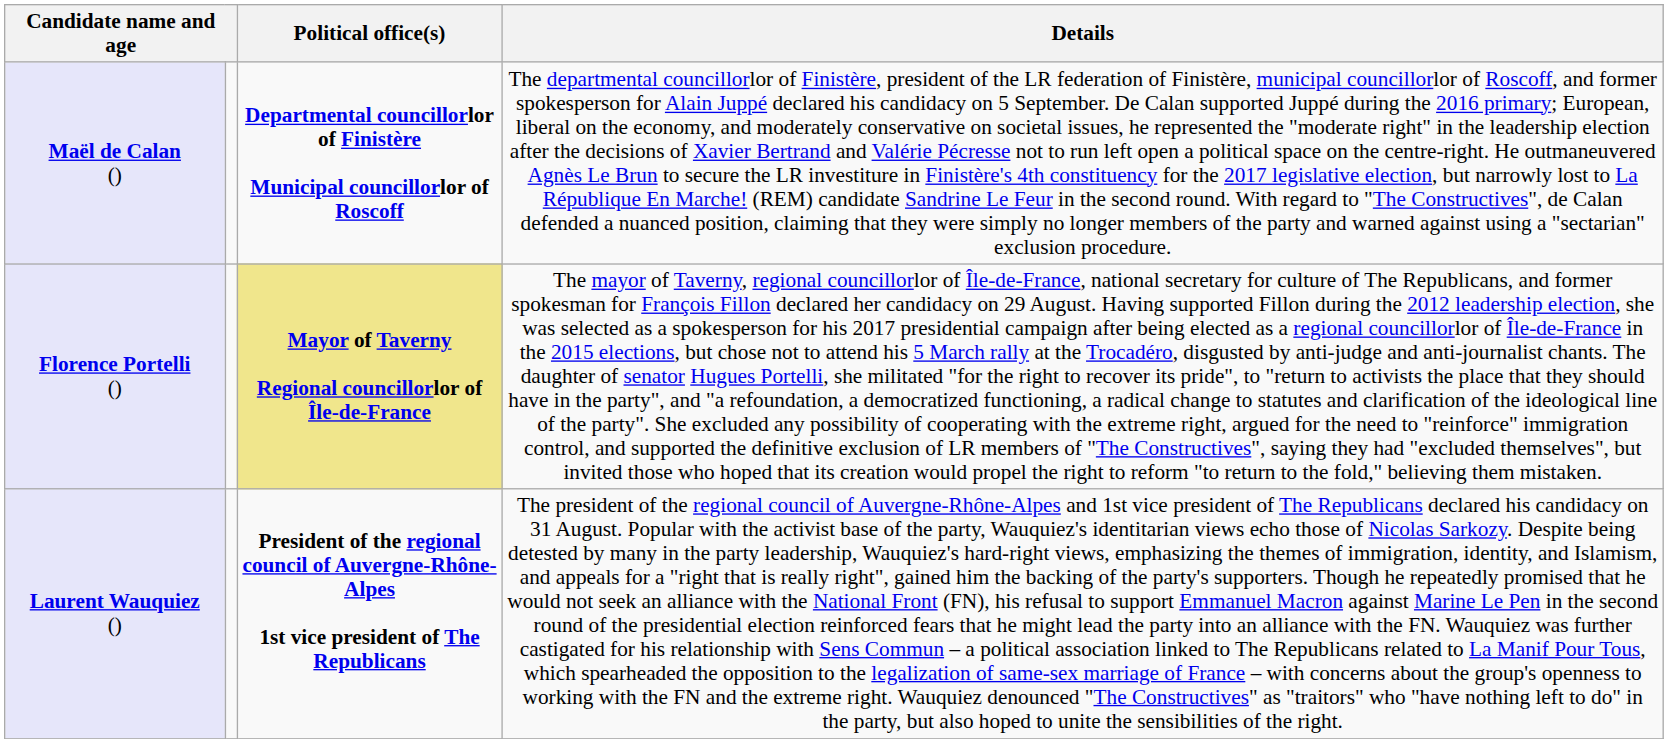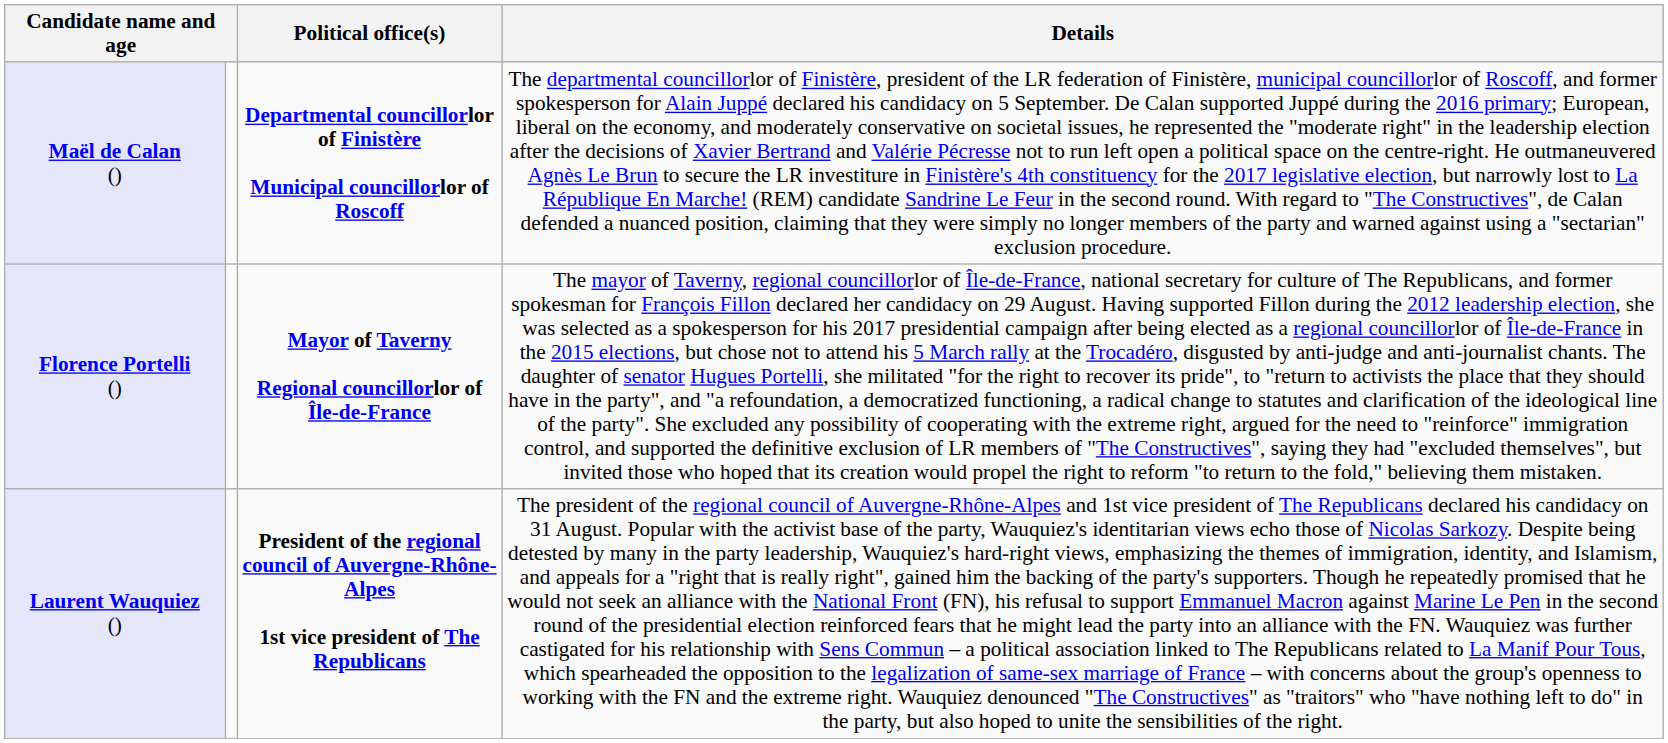(370, 376) khaki background -> (370, 376) no background
